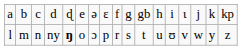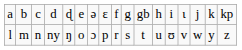(69, 34) bold -> (69, 34) normal
